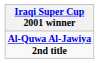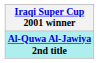(49, 44) no background -> (49, 44) paleturquoise background
